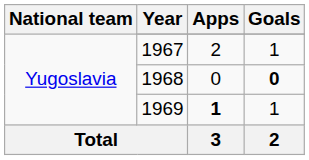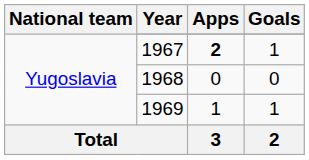(216, 49) normal -> (216, 49) bold
(274, 79) bold -> (274, 79) normal
(216, 109) bold -> (216, 109) normal
